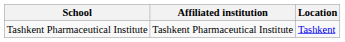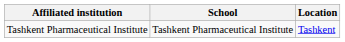columns swapped: (223, 12) <-> (77, 12)
